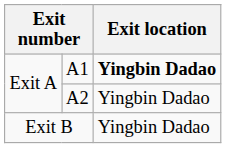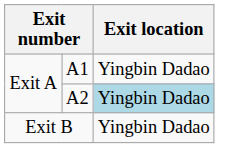(157, 68) bold -> (154, 68) normal
(154, 98) no background -> (154, 98) lightblue background
